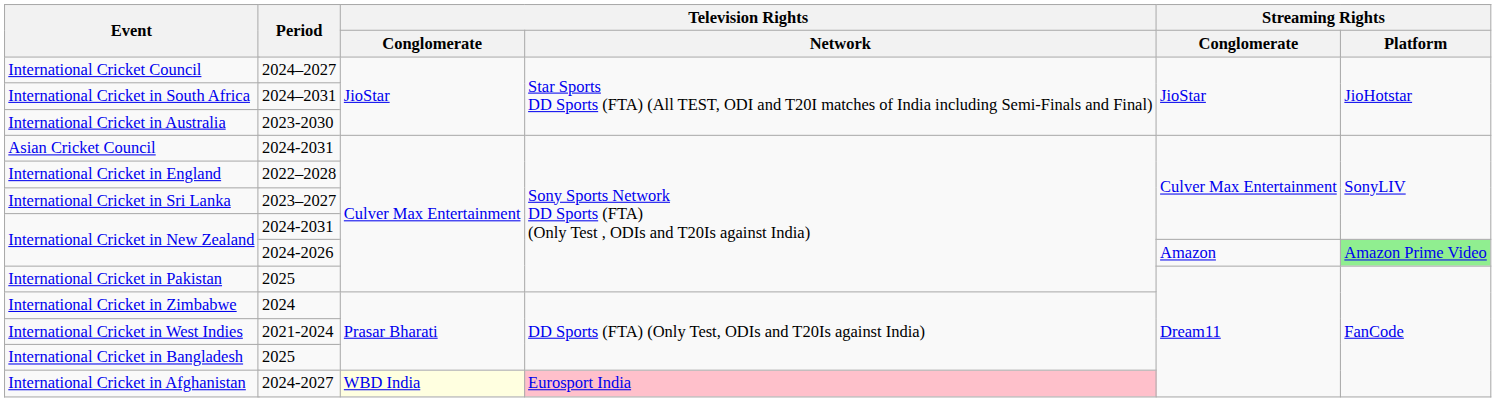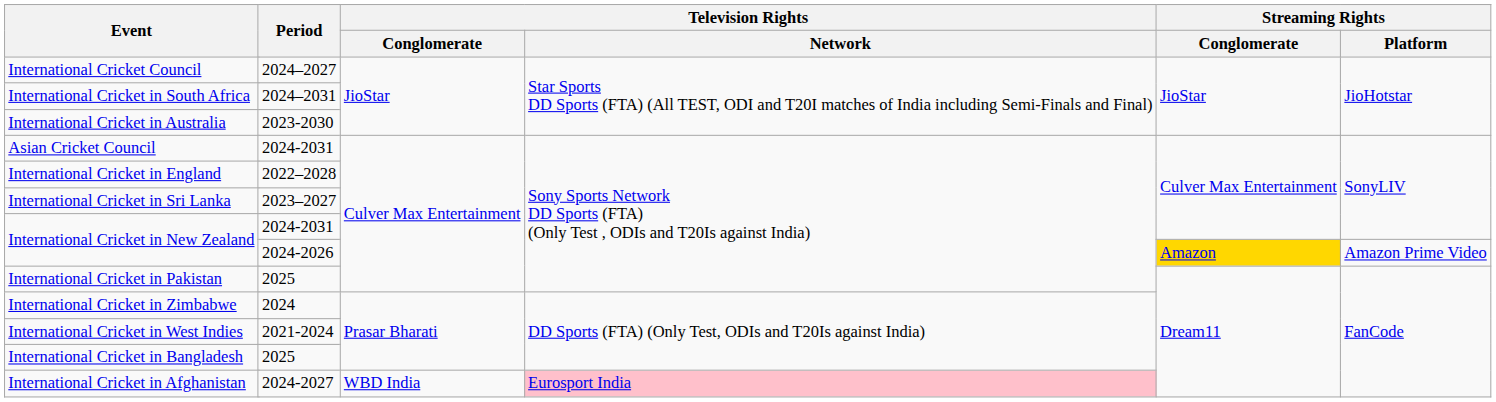(1188, 252) no background -> (1188, 252) gold background
(1416, 252) lightgreen background -> (1416, 252) no background
(382, 383) lightyellow background -> (382, 383) no background
